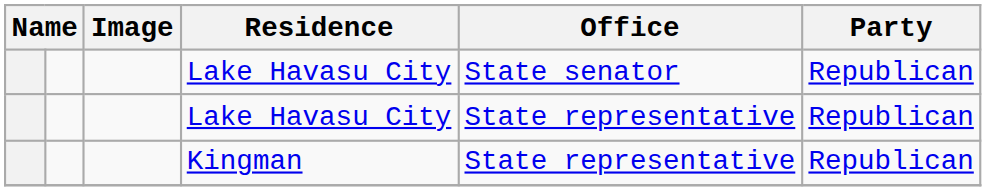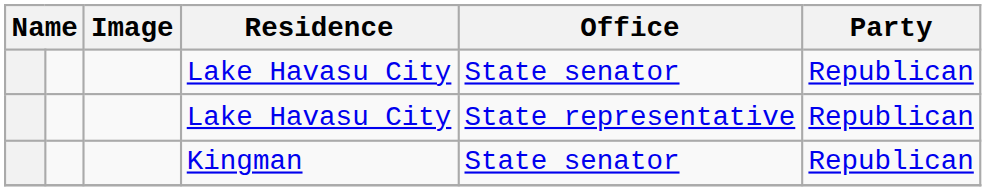(630, 162) State representative -> (572, 162) State senator
